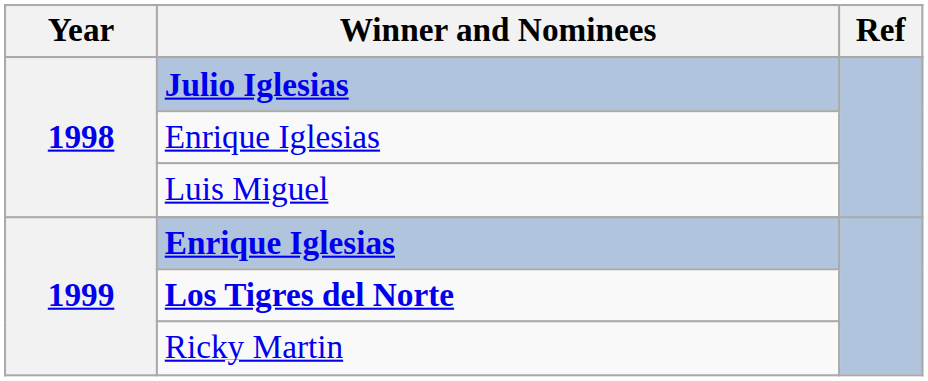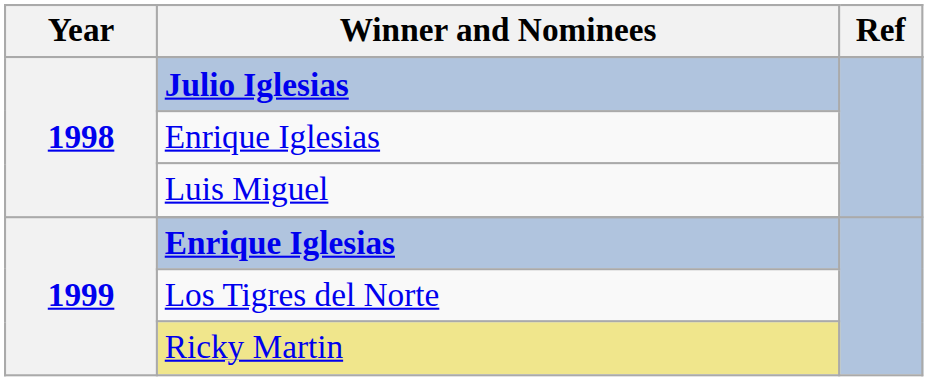(309, 294) bold -> (302, 294) normal
(254, 347) no background -> (254, 347) khaki background
